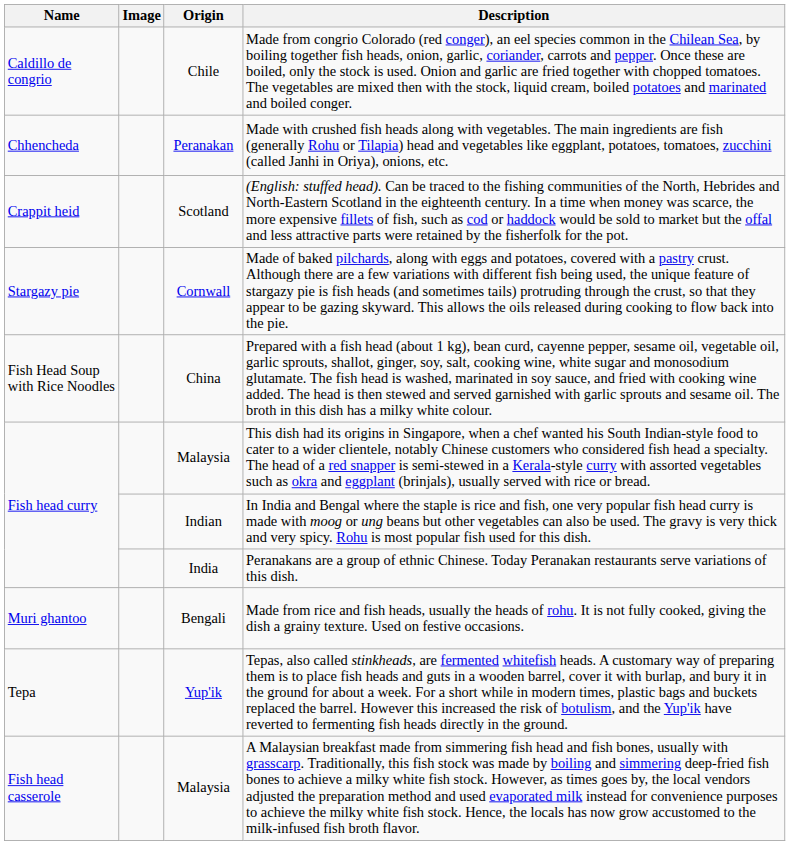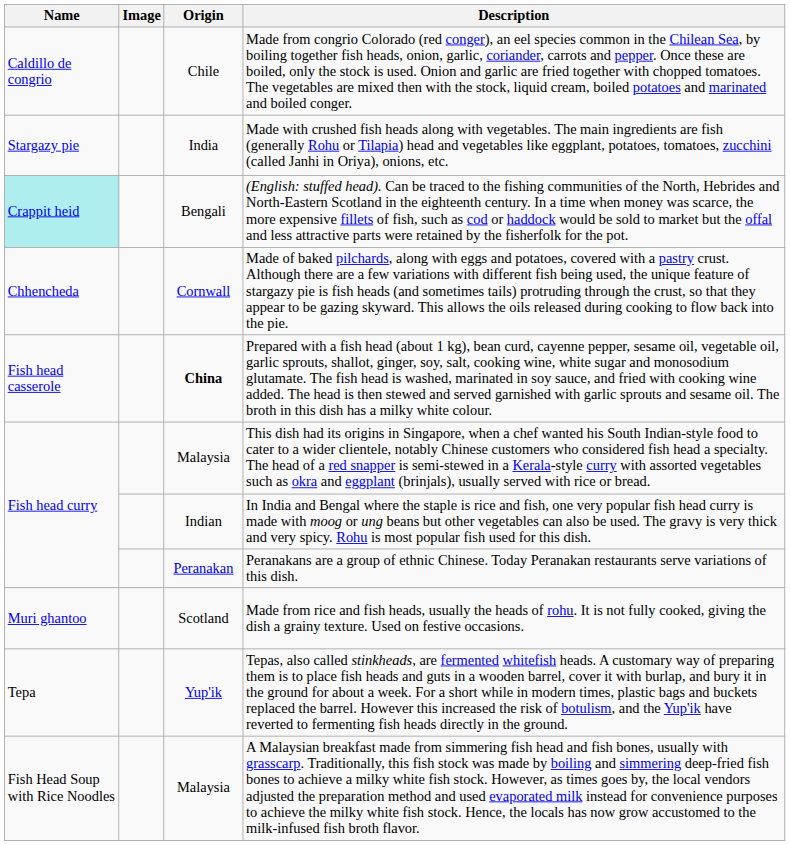(43, 145) Chhencheda -> (43, 145) Stargazy pie
(203, 145) Peranakan -> (203, 145) India
(44, 211) no background -> (44, 211) paleturquoise background
(203, 211) Scotland -> (203, 211) Bengali
(43, 290) Stargazy pie -> (43, 290) Chhencheda
(61, 378) Fish Head Soup with Rice Noodles -> (36, 378) Fish head casserole
(203, 378) normal -> (203, 378) bold
(203, 568) India -> (203, 568) Peranakan
(203, 618) Bengali -> (203, 618) Scotland
(36, 788) Fish head casserole -> (61, 788) Fish Head Soup with Rice Noodles
